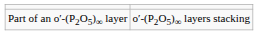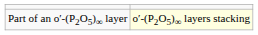(191, 19) no background -> (191, 19) lightyellow background
